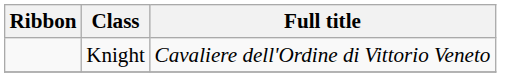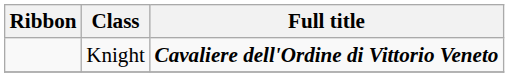(322, 54) normal -> (327, 54) bold
